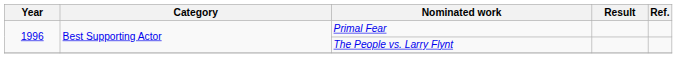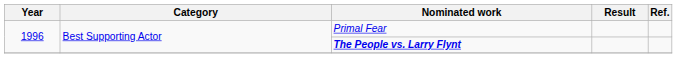(393, 45) normal -> (397, 45) bold
